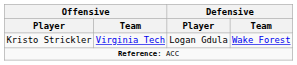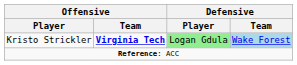(130, 40) normal -> (130, 40) bold
(198, 40) no background -> (198, 40) lightgreen background
(261, 40) no background -> (261, 40) lightblue background
